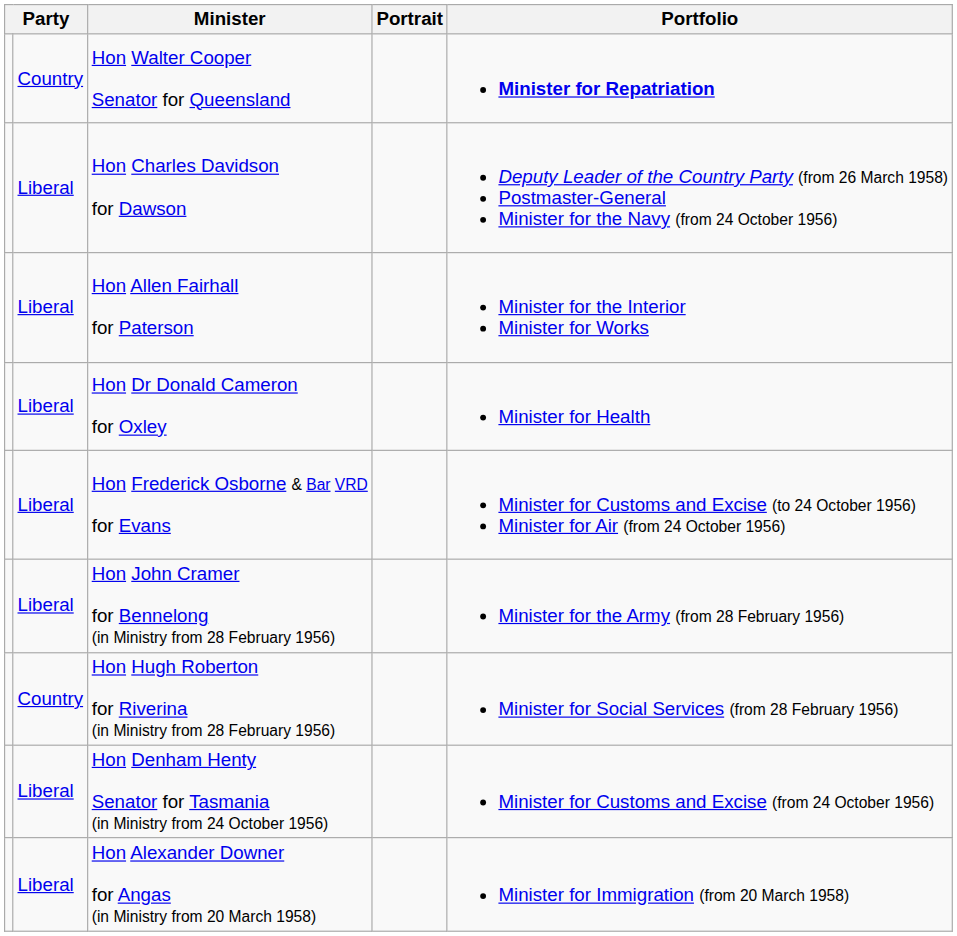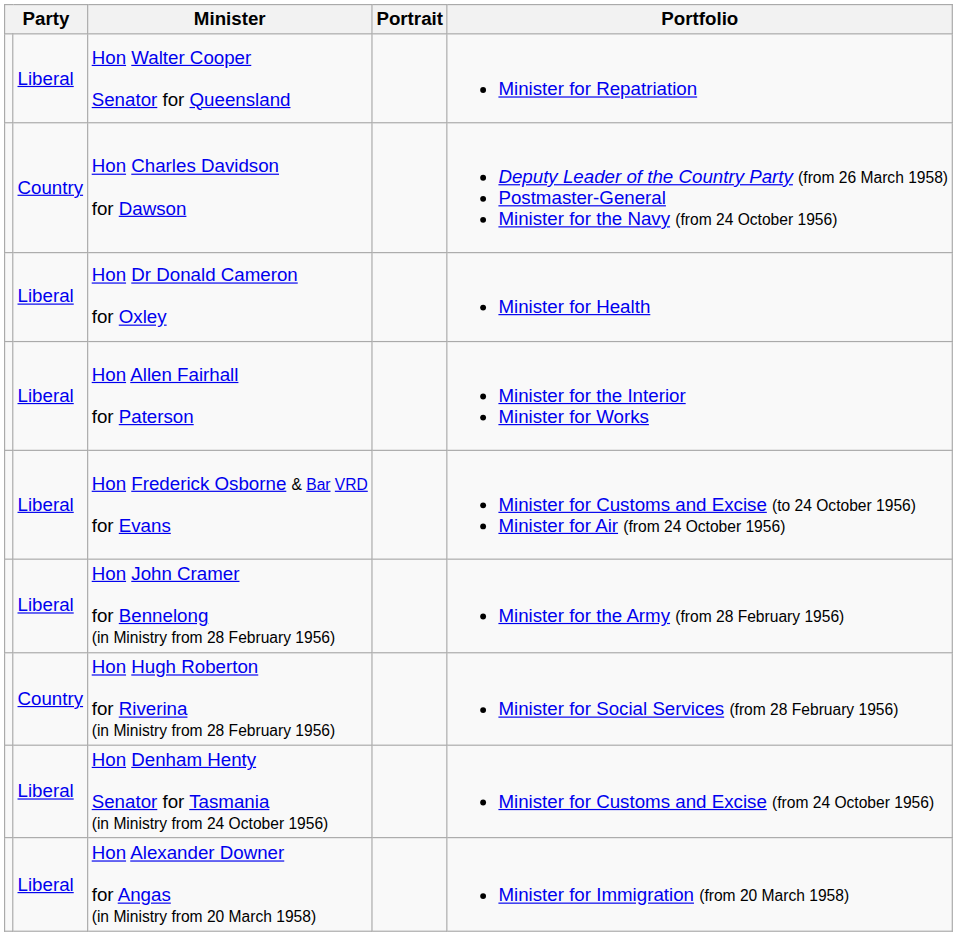(50, 78) Country -> (46, 78) Liberal
(700, 89) bold -> (700, 89) normal
(46, 187) Liberal -> (50, 187) Country
rows swapped: (195, 406) <-> (165, 307)
